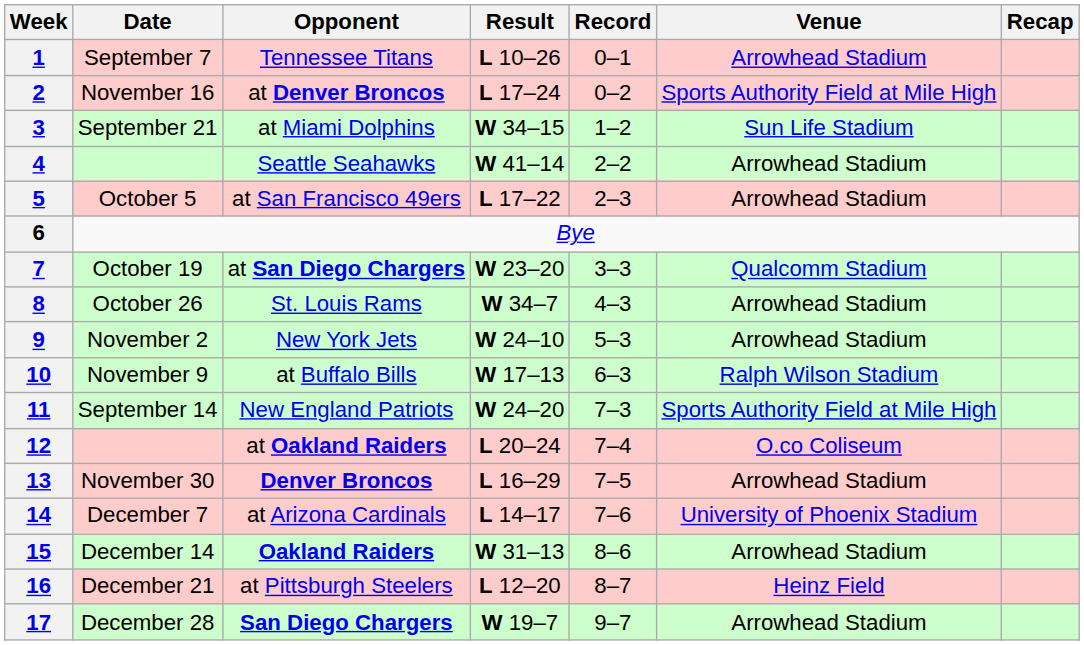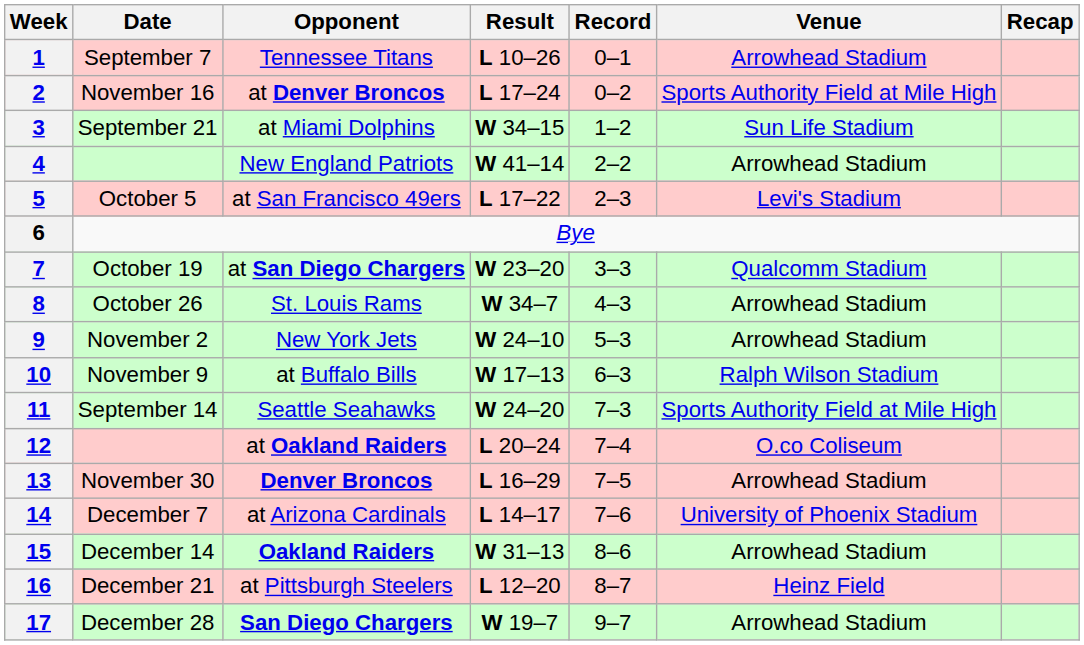(346, 163) Seattle Seahawks -> (346, 163) New England Patriots
(829, 198) Arrowhead Stadium -> (829, 198) Levi's Stadium
(346, 410) New England Patriots -> (346, 410) Seattle Seahawks
